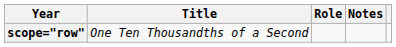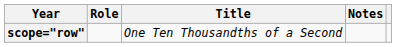columns swapped: (199, 14) <-> (328, 14)
